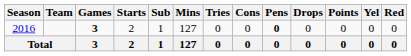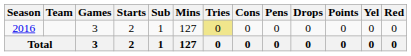(95, 28) bold -> (95, 28) normal
(218, 28) no background -> (218, 28) khaki background
(277, 28) bold -> (277, 28) normal
